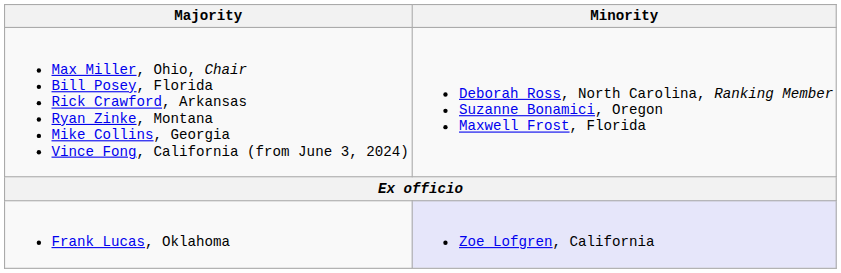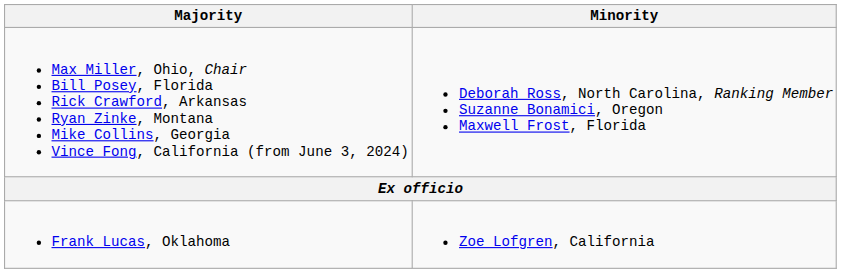(624, 242) lavender background -> (624, 242) no background
